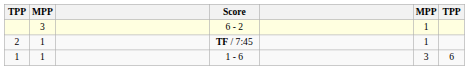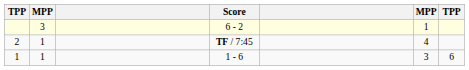(426, 42) 1 -> (426, 42) 4
